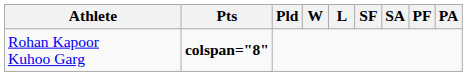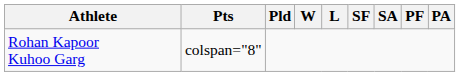(227, 50) bold -> (223, 50) normal
